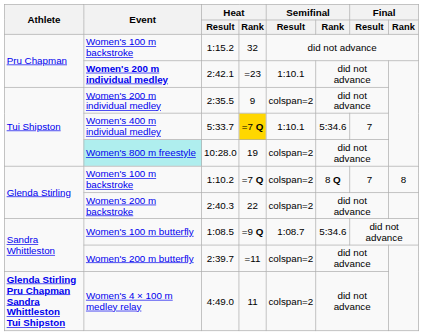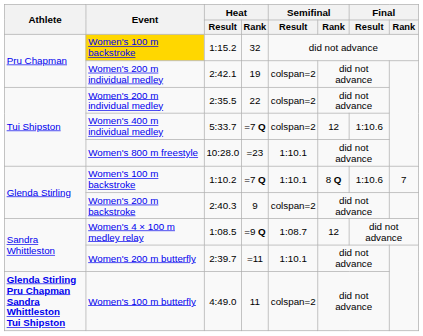(121, 48) no background -> (123, 48) gold background
(127, 74) bold -> (126, 74) normal
(253, 74) =23 -> (255, 74) 19
(291, 74) 1:10.1 -> (293, 74) colspan=2
(253, 101) 9 -> (255, 101) 22
(253, 127) gold background -> (255, 127) no background
(291, 127) 1:10.1 -> (293, 127) colspan=2
(333, 127) 5:34.6 -> (334, 127) 12
(369, 127) 7 -> (369, 127) 1:10.6
(141, 153) paleturquoise background -> (143, 153) no background
(253, 153) 19 -> (255, 153) =23
(291, 153) colspan=2 -> (293, 153) 1:10.1
(291, 180) colspan=2 -> (293, 180) 1:10.1
(369, 180) 7 -> (369, 180) 1:10.6
(403, 180) 8 -> (404, 180) 7
(253, 206) 22 -> (255, 206) 9
(140, 232) Women's 100 m butterfly -> (132, 232) Women's 4 × 100 m medley relay
(333, 232) 5:34.6 -> (334, 232) 12
(291, 259) colspan=2 -> (293, 259) 1:10.1
(129, 301) Women's 4 × 100 m medley relay -> (142, 301) Women's 100 m butterfly
